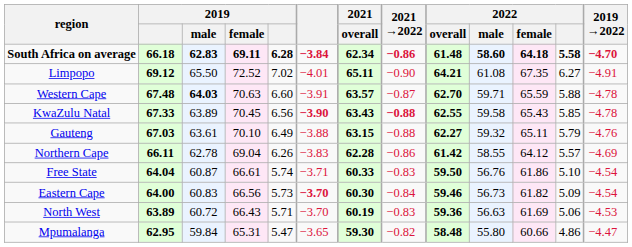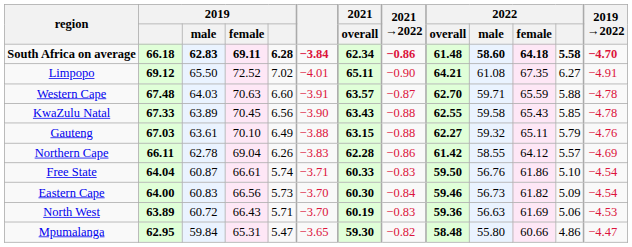(204, 93) bold -> (204, 93) normal
(314, 113) bold -> (314, 113) normal
(401, 113) bold -> (401, 113) normal
(314, 192) bold -> (314, 192) normal
